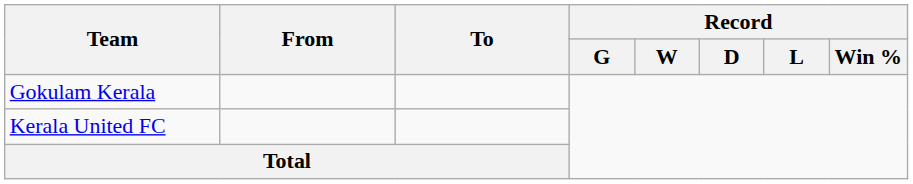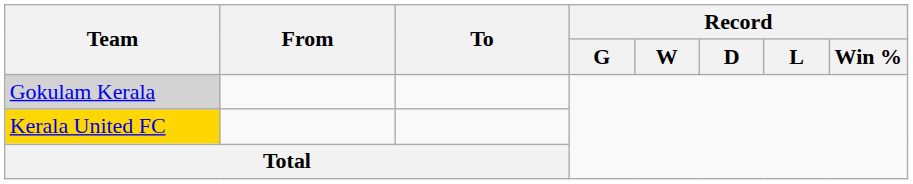(82, 91) no background -> (82, 91) lightgrey background
(88, 126) no background -> (88, 126) gold background
